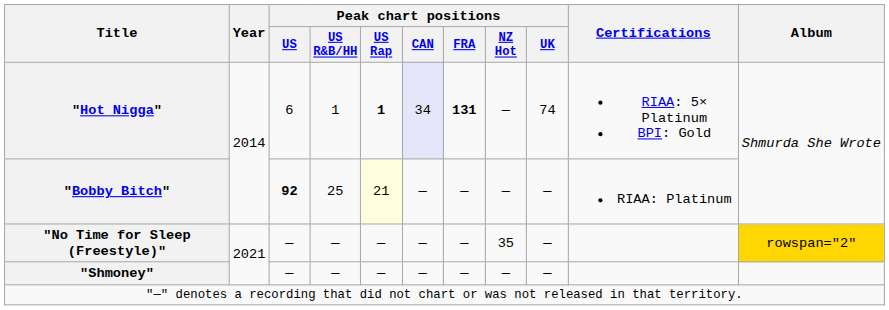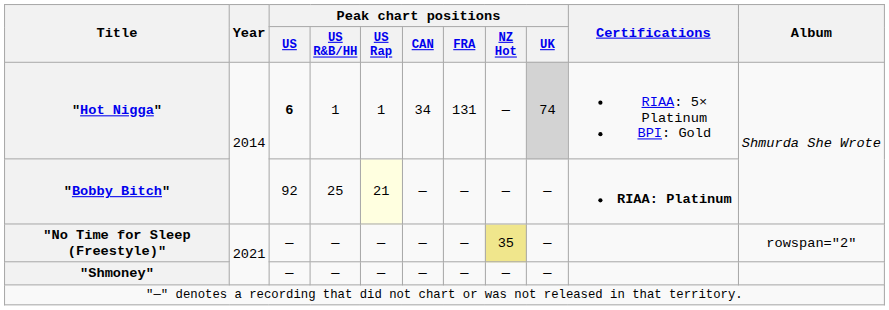(289, 111) normal -> (289, 111) bold
(381, 111) bold -> (381, 111) normal
(423, 111) lavender background -> (423, 111) no background
(464, 111) bold -> (464, 111) normal
(547, 111) no background -> (547, 111) lightgrey background
(289, 192) bold -> (289, 192) normal
(653, 199) normal -> (653, 199) bold
(506, 243) no background -> (506, 243) khaki background
(811, 243) gold background -> (811, 243) no background
